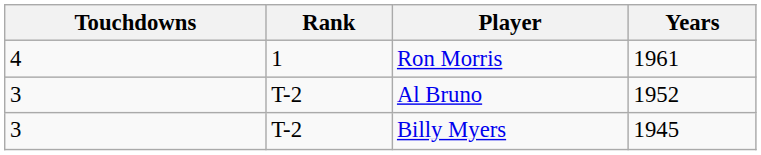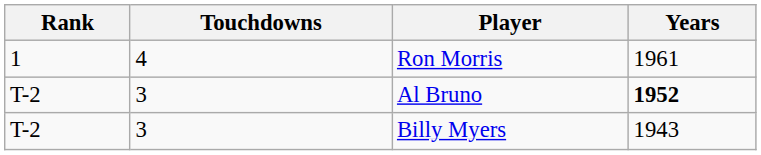columns swapped: (329, 22) <-> (135, 22)
(656, 94) normal -> (656, 94) bold
(656, 130) 1945 -> (656, 130) 1943
